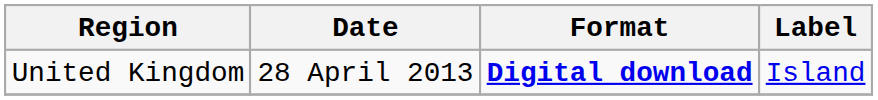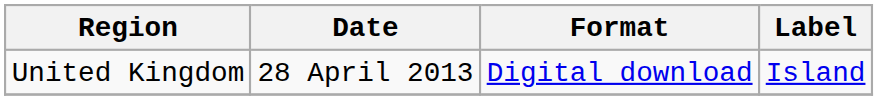(620, 73) bold -> (620, 73) normal
